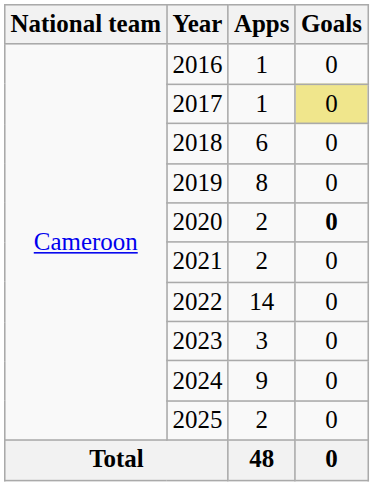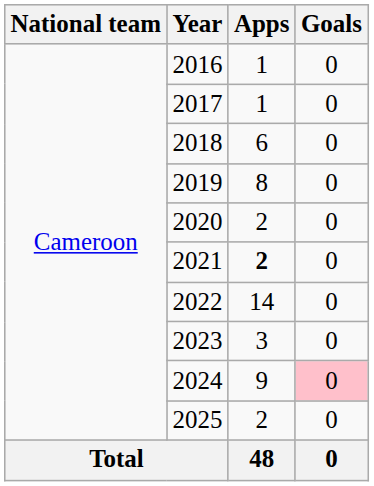(331, 103) khaki background -> (331, 103) no background
(331, 222) bold -> (331, 222) normal
(262, 261) normal -> (262, 261) bold
(331, 380) no background -> (331, 380) pink background
